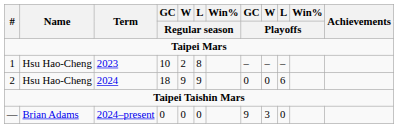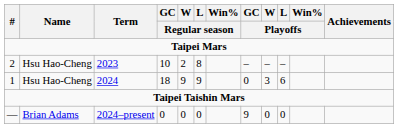(12, 64) 1 -> (12, 64) 2
(12, 81) 2 -> (12, 81) 1
(267, 81) 0 -> (267, 81) 3
(267, 115) 3 -> (267, 115) 0
